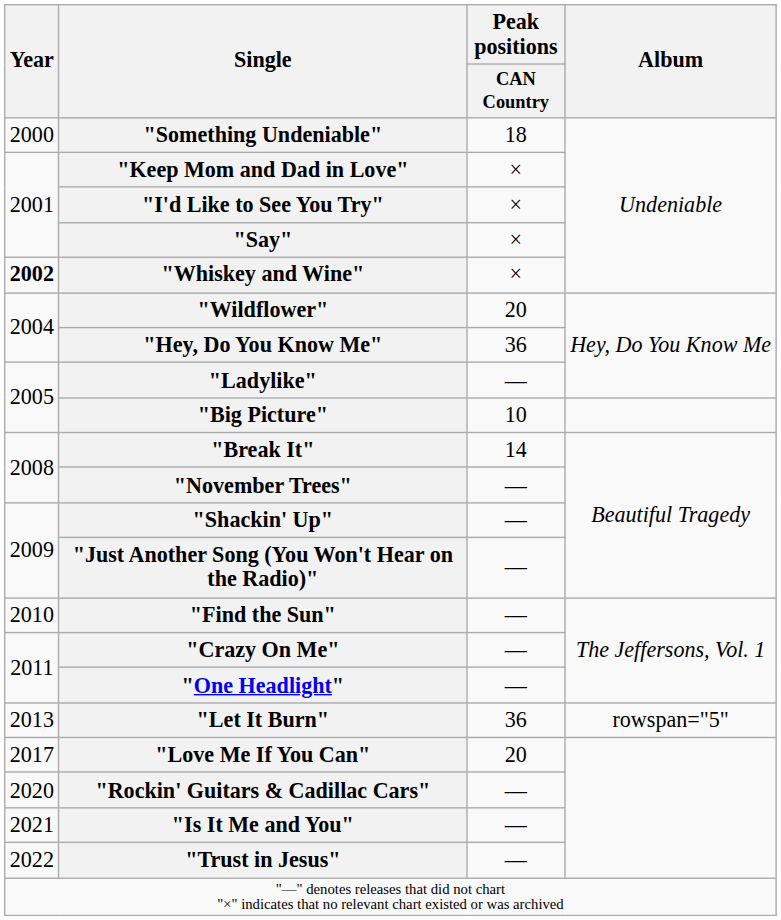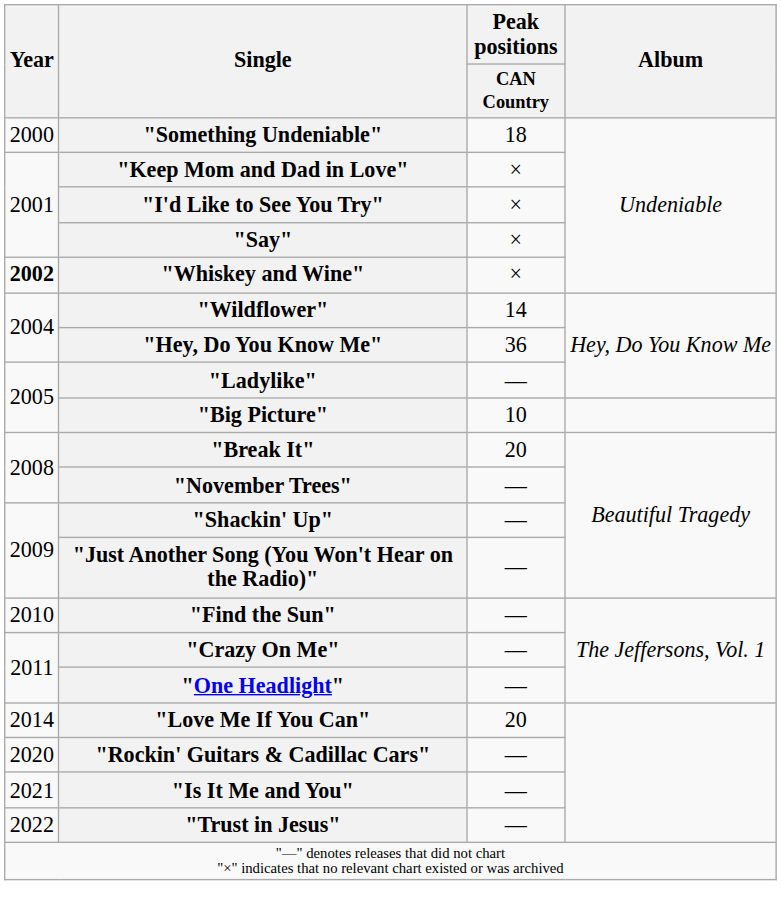(516, 309) 20 -> (516, 309) 14
(516, 449) 14 -> (516, 449) 20
- row: (263, 719)
(32, 754) 2017 -> (32, 719) 2014
